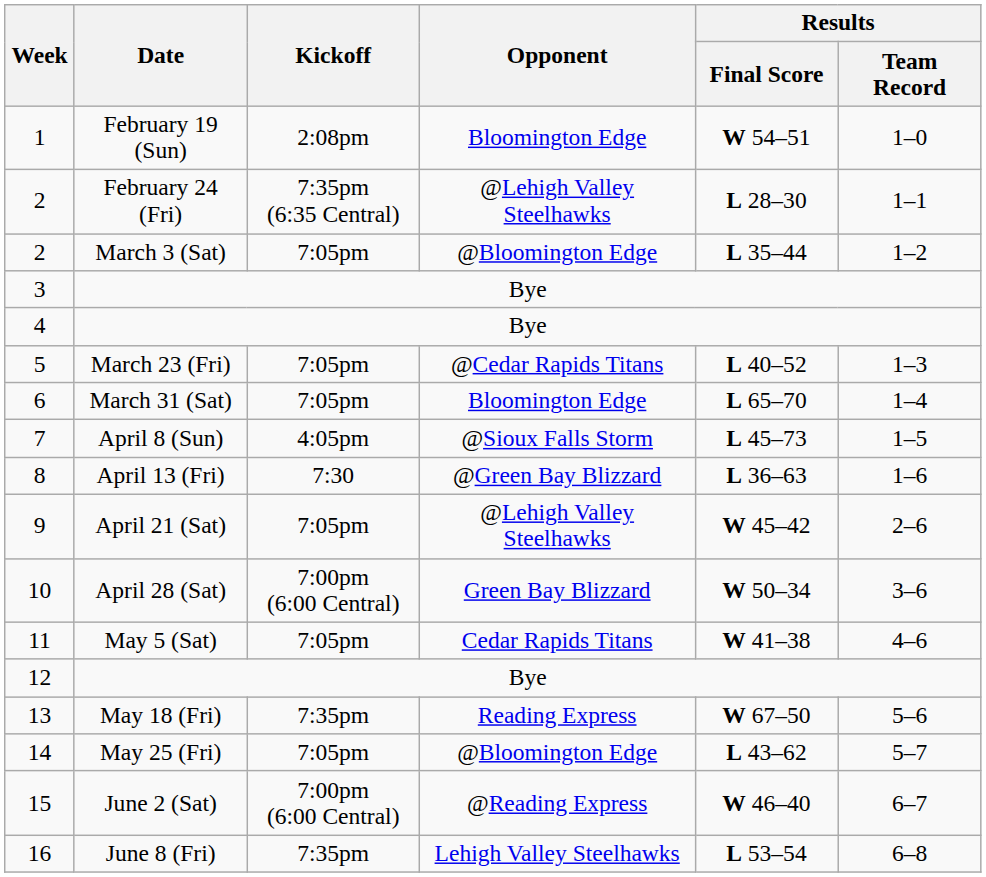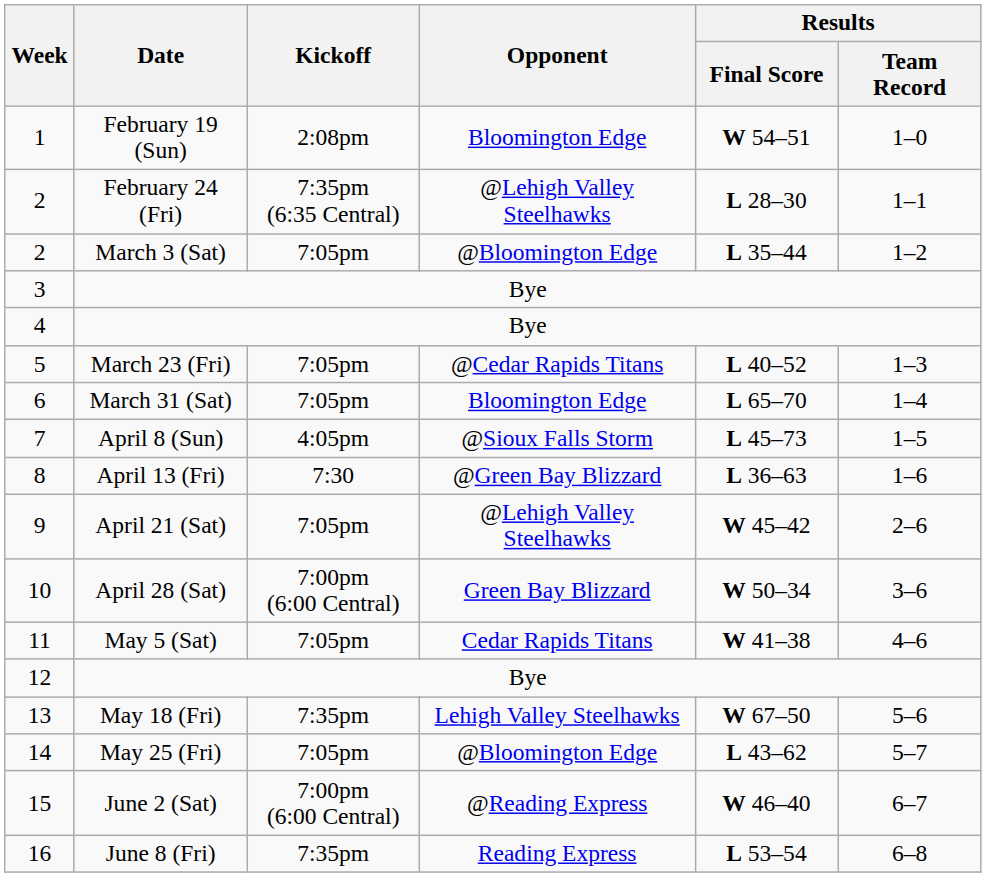(557, 714) Reading Express -> (557, 714) Lehigh Valley Steelhawks
(557, 853) Lehigh Valley Steelhawks -> (557, 853) Reading Express
